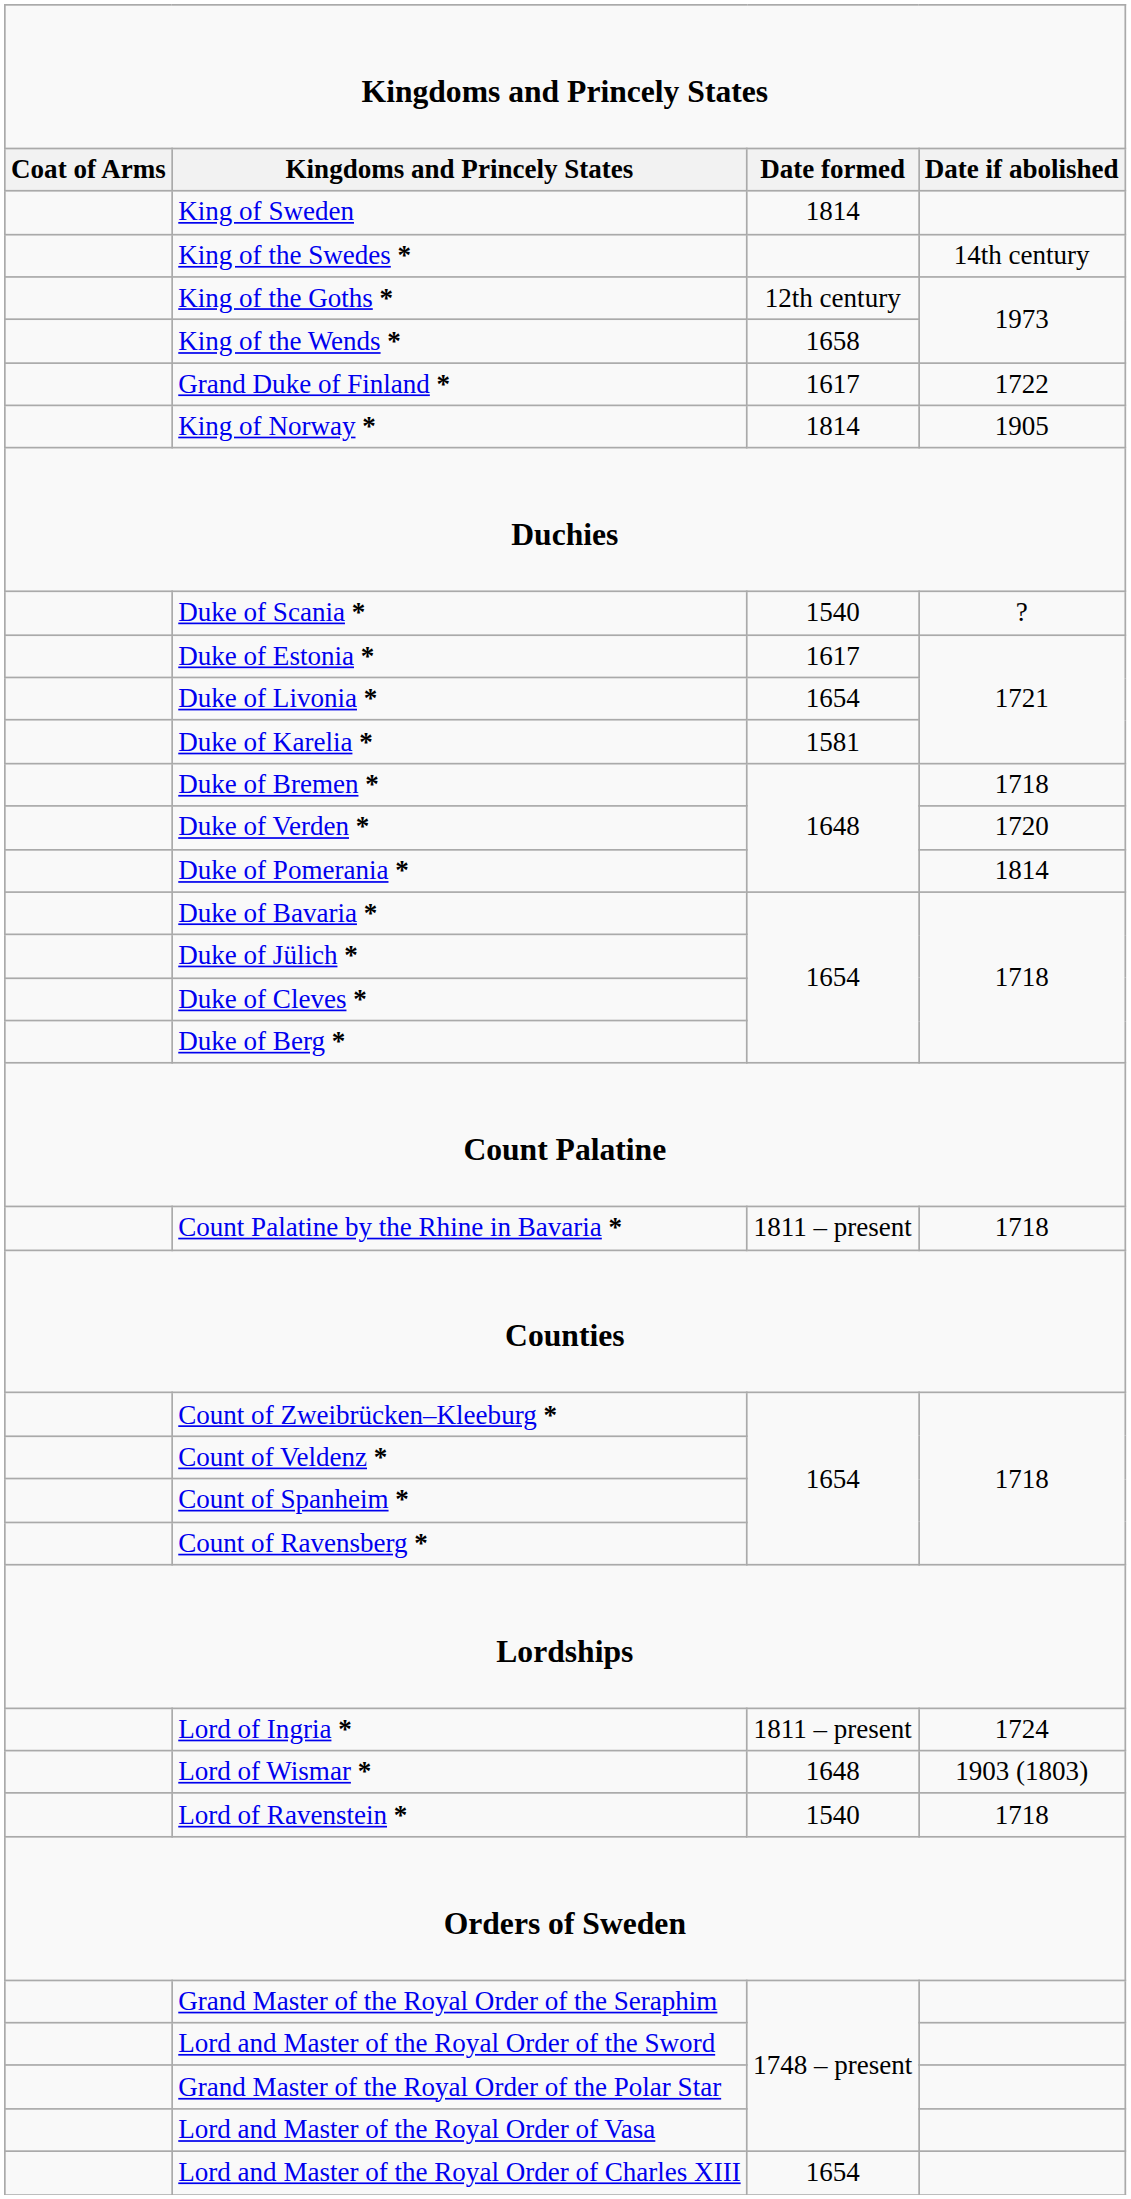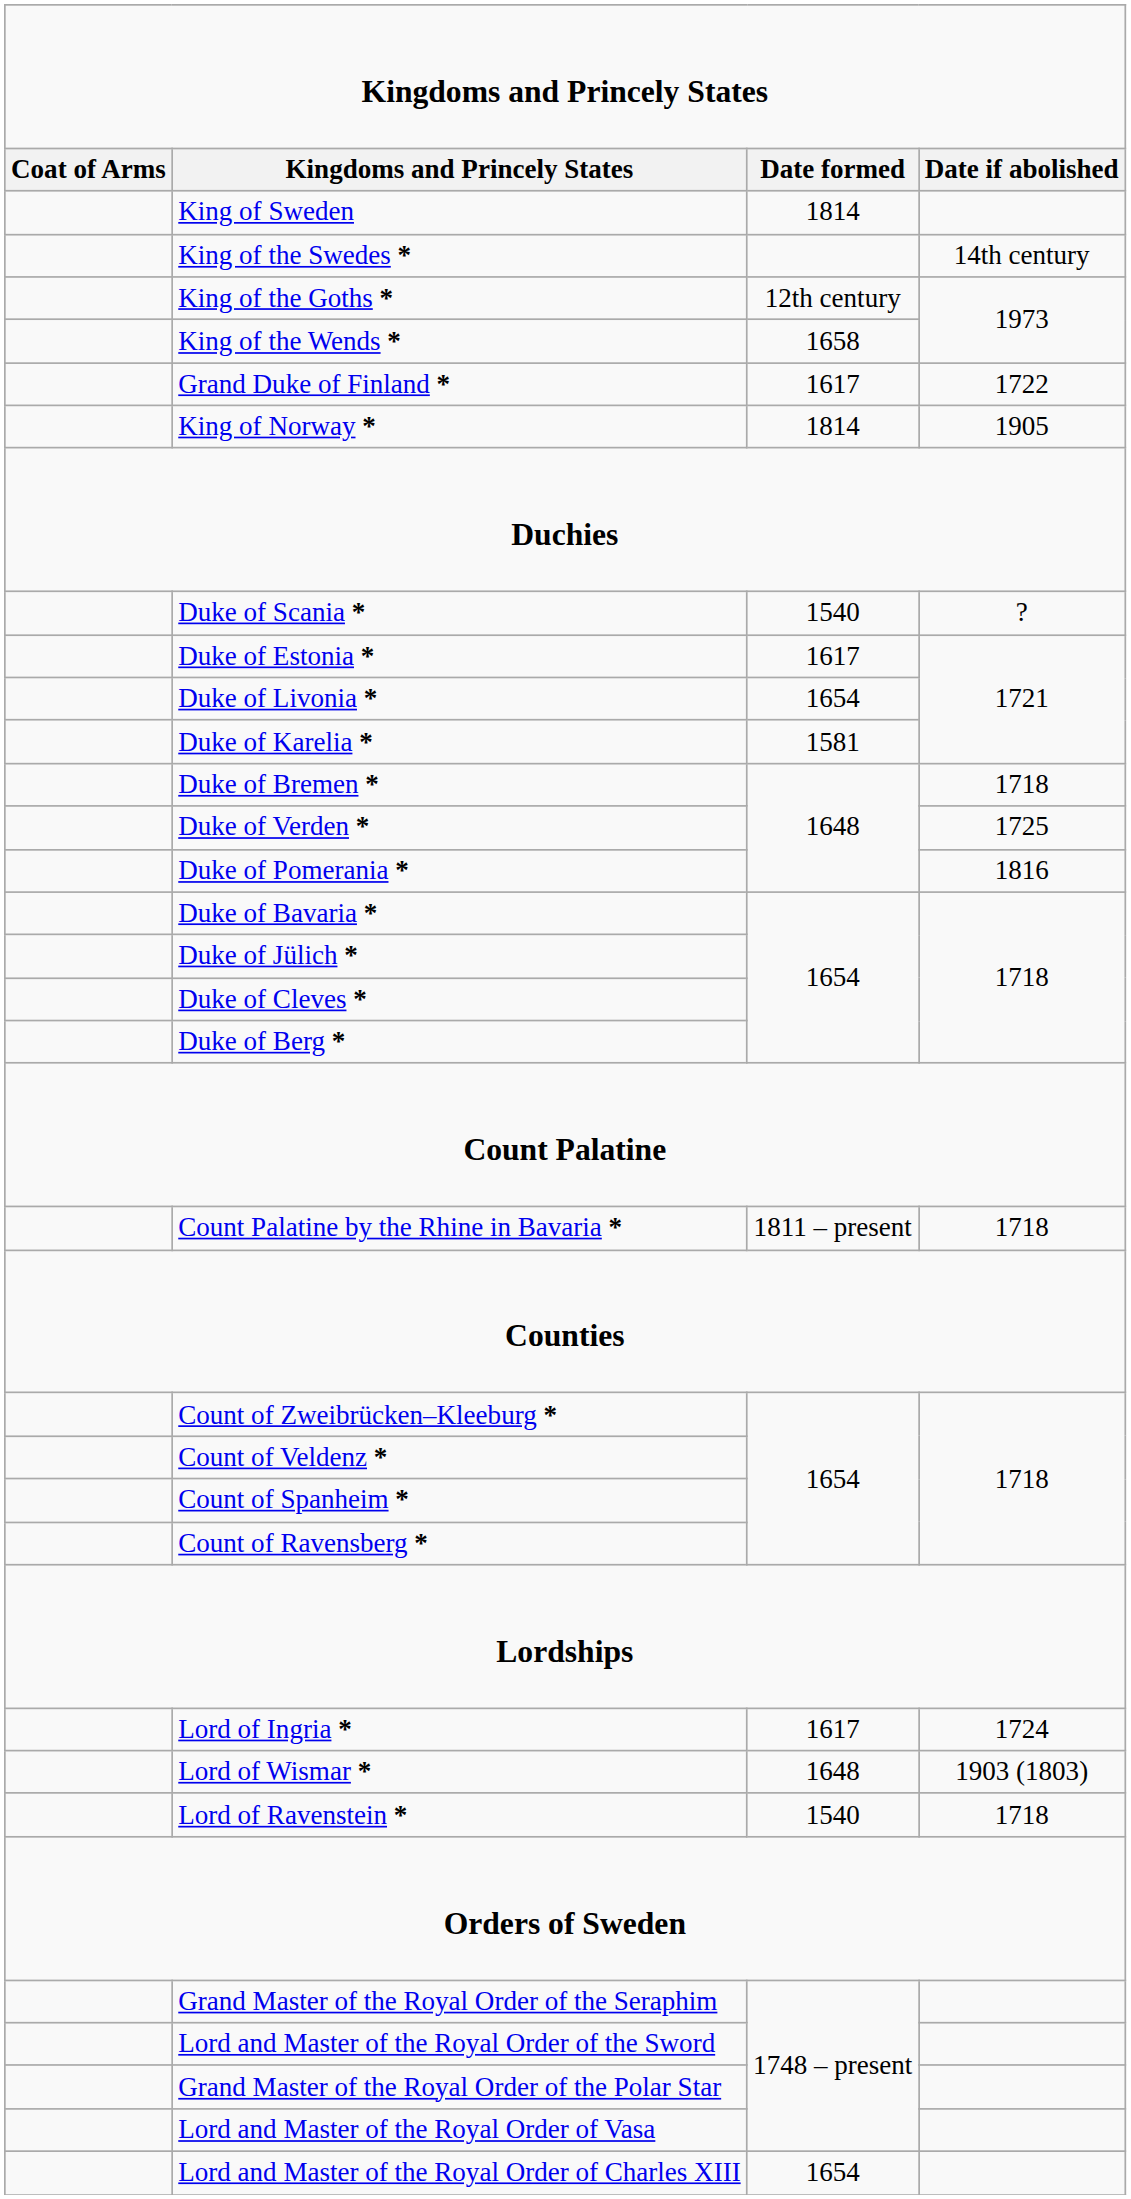(1022, 827) 1720 -> (1022, 827) 1725
(1022, 870) 1814 -> (1022, 870) 1816
(833, 1728) 1811 – present -> (833, 1728) 1617
